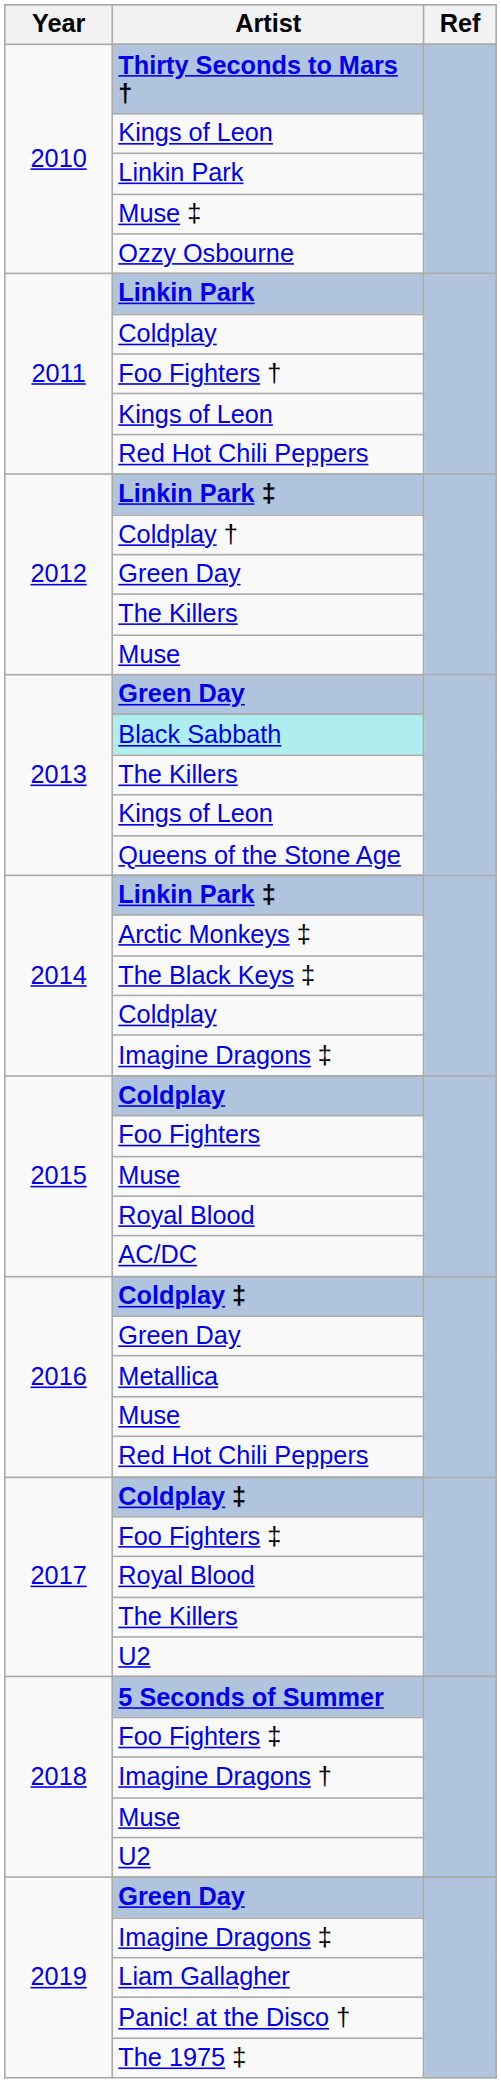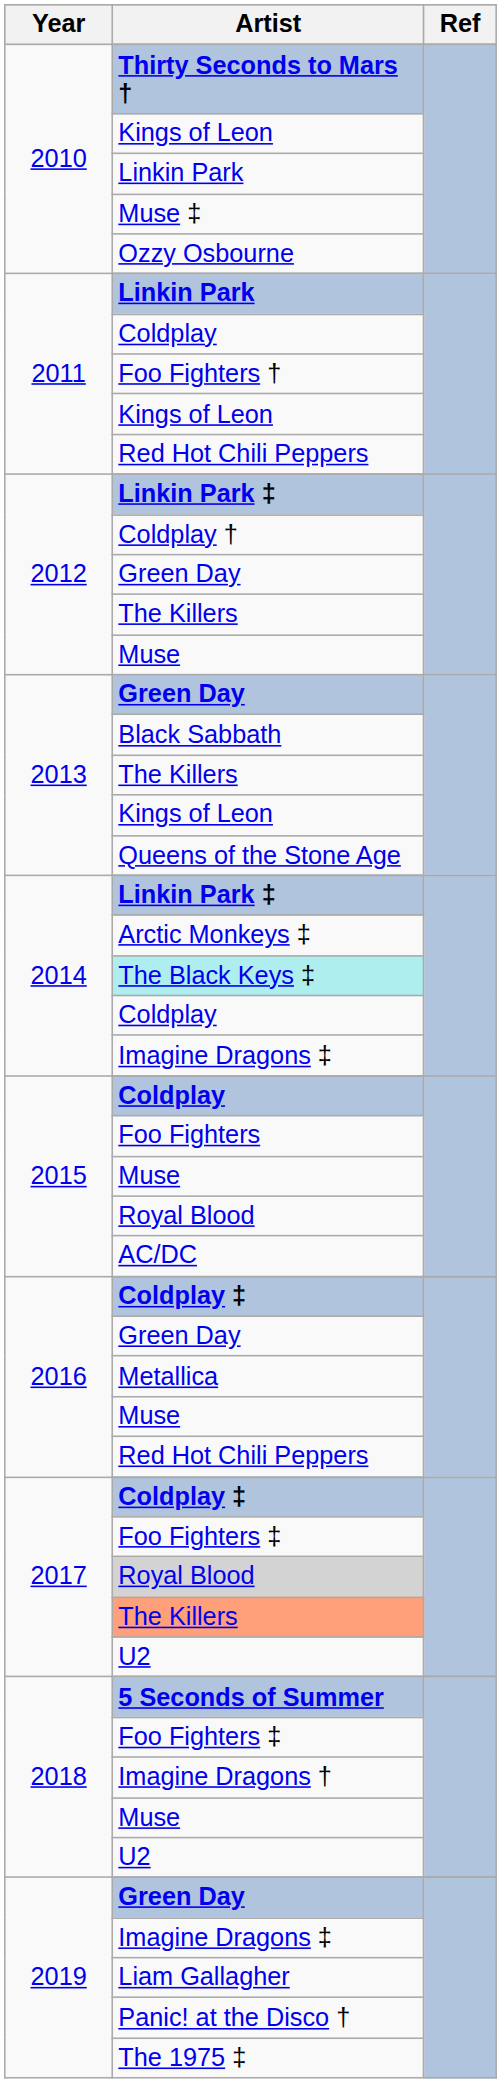(200, 734) paleturquoise background -> (200, 734) no background
(217, 975) no background -> (217, 975) paleturquoise background
(186, 1576) no background -> (186, 1576) lightgrey background
(178, 1616) no background -> (178, 1616) lightsalmon background
